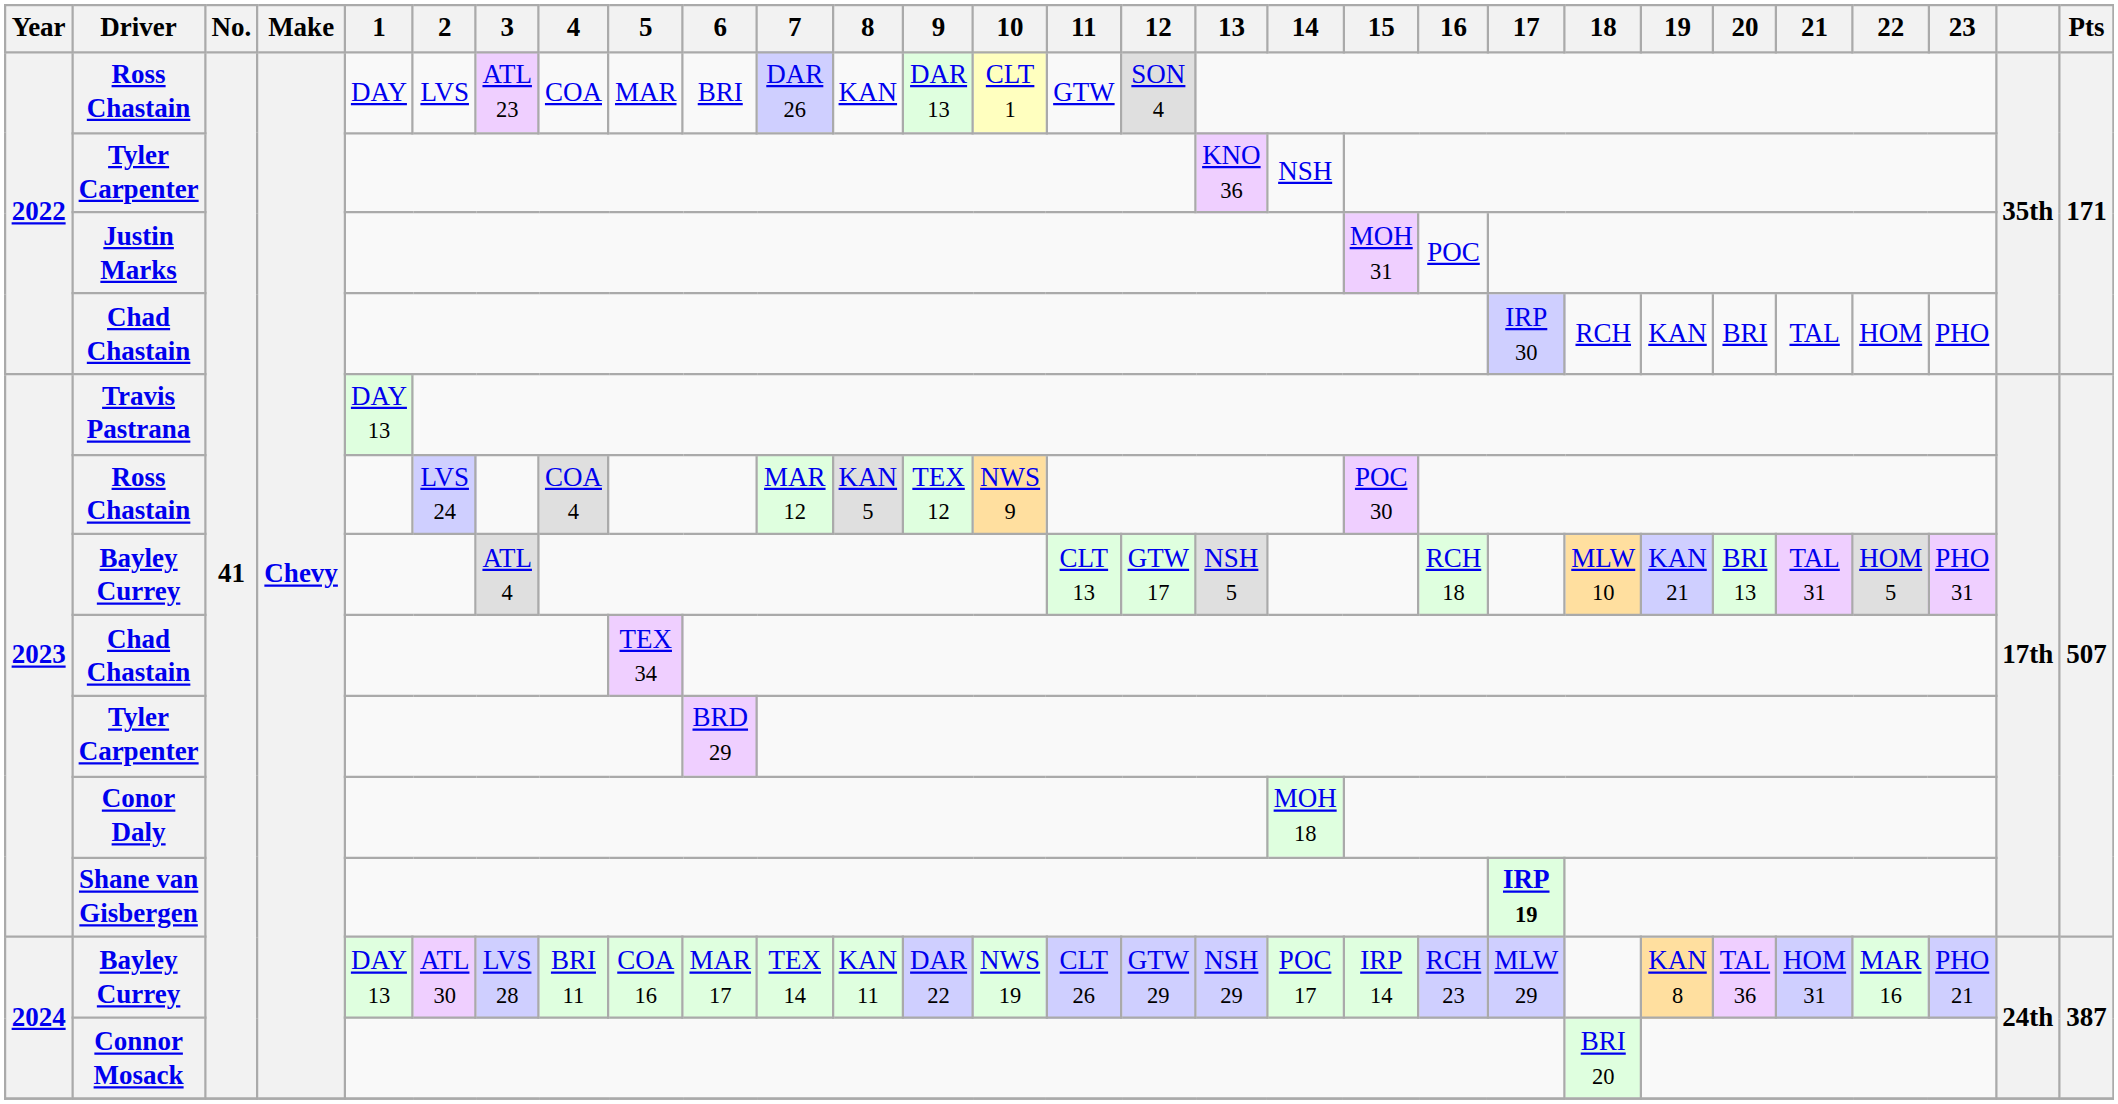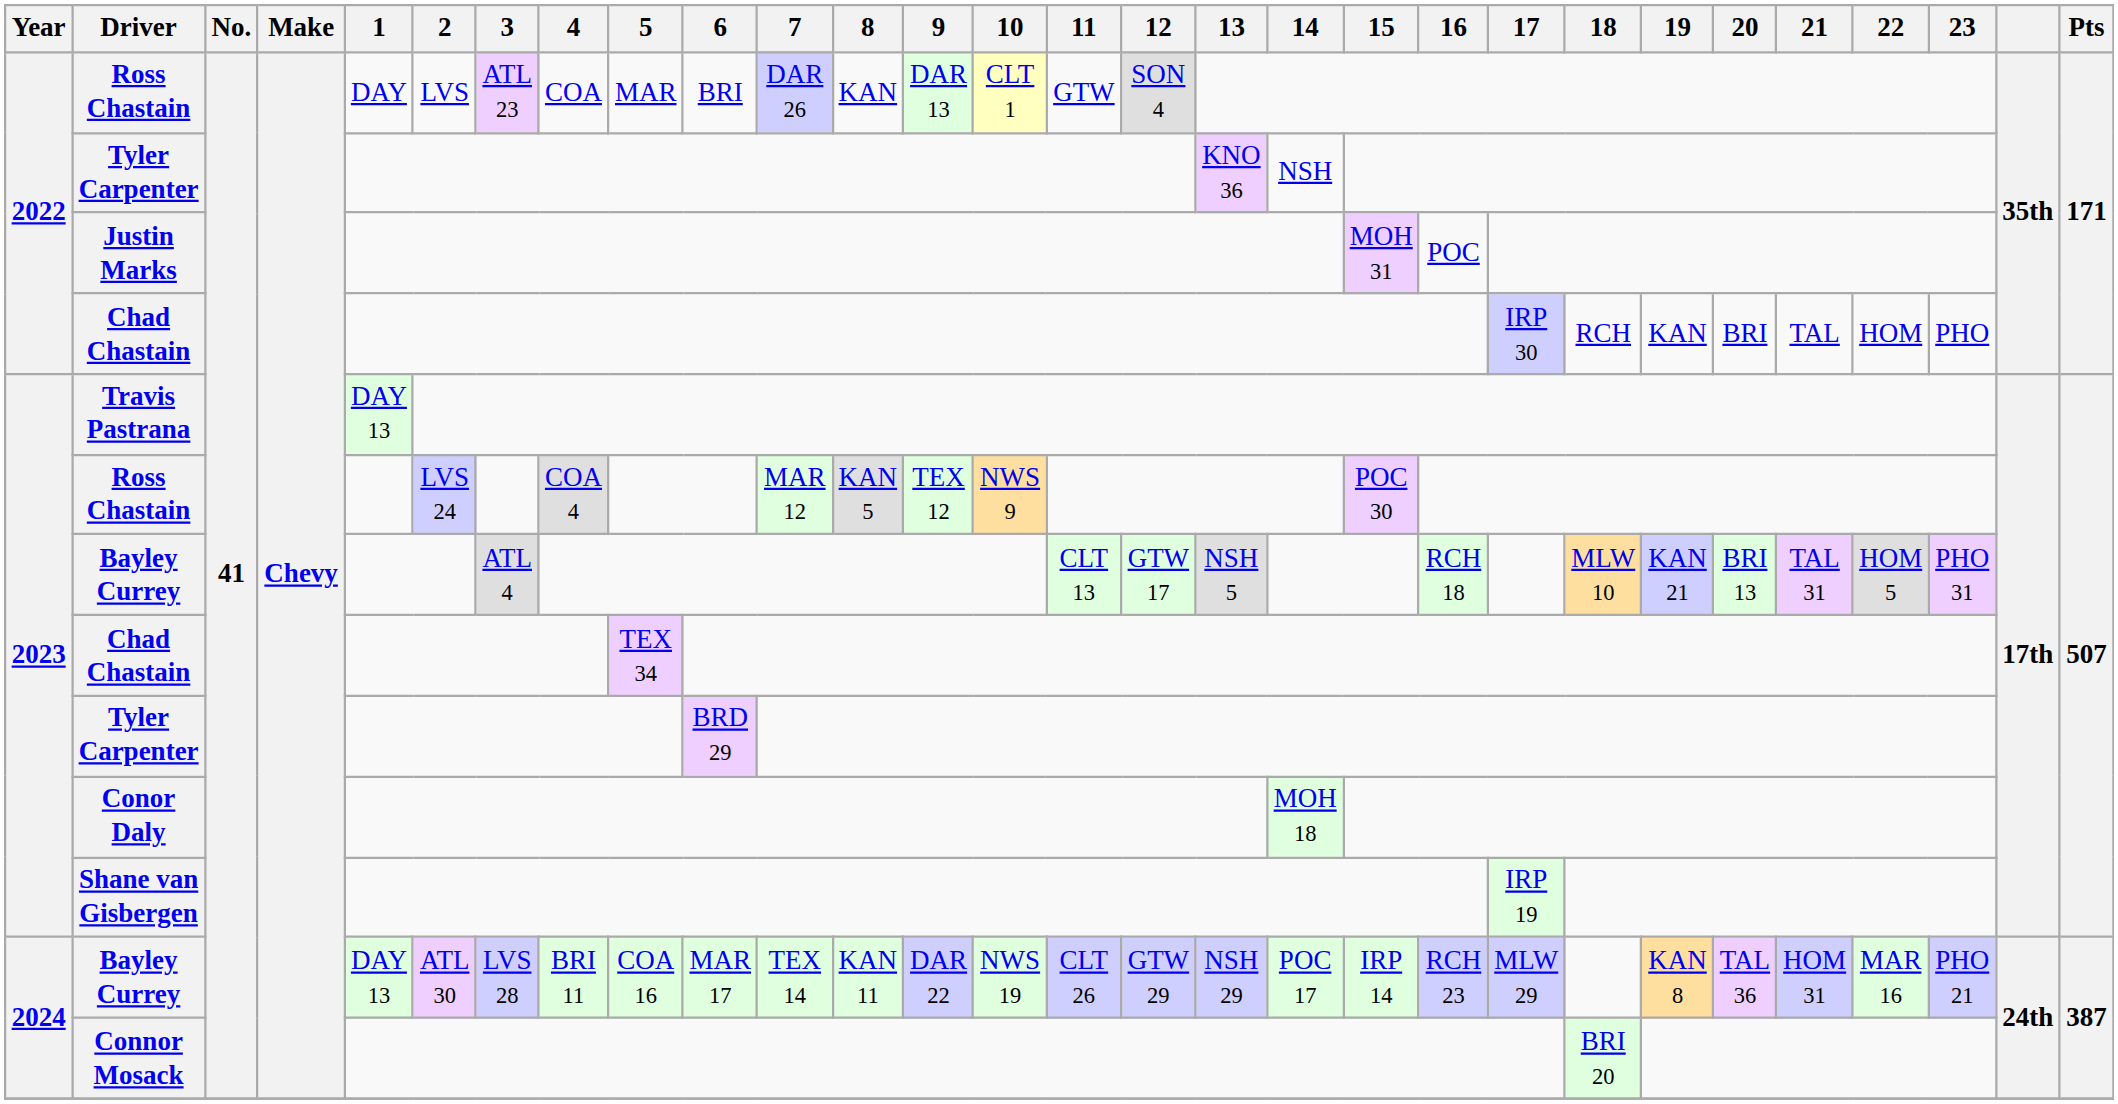(1526, 896) bold -> (1526, 895) normal
